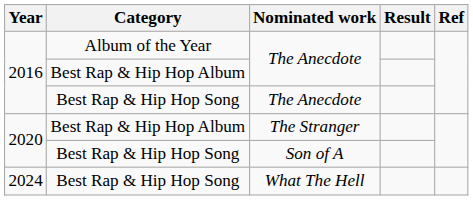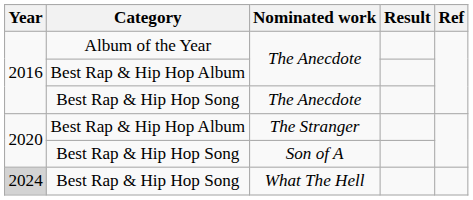(26, 180) no background -> (26, 180) lightgrey background
